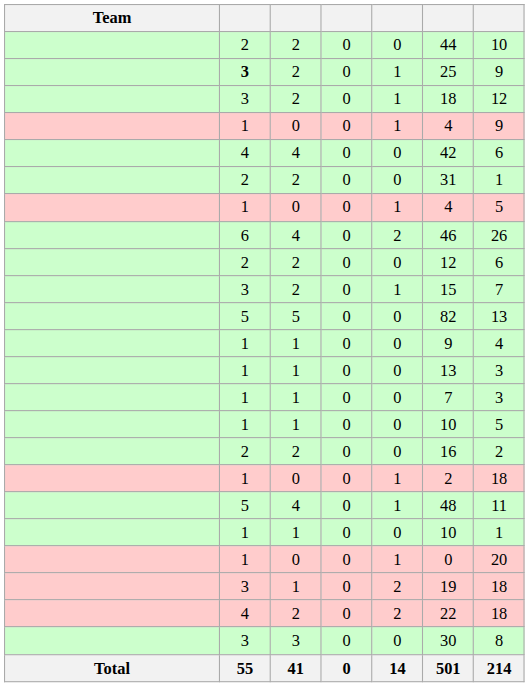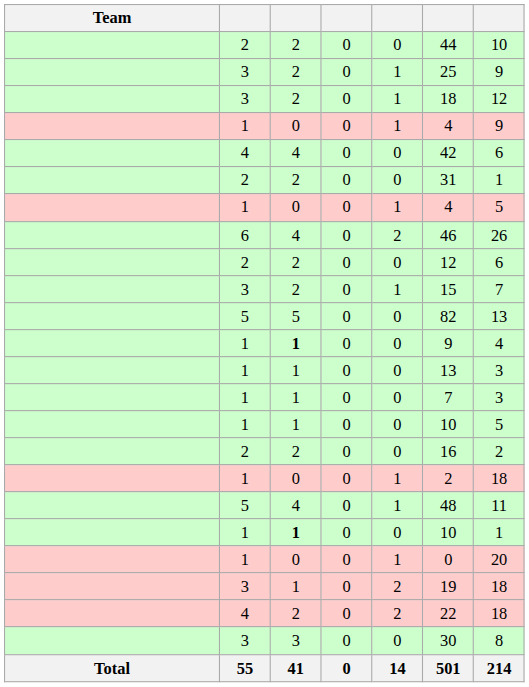(245, 72) bold -> (245, 72) normal
(296, 343) normal -> (296, 343) bold
(296, 532) normal -> (296, 532) bold
